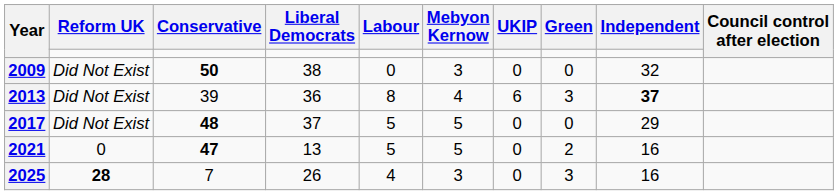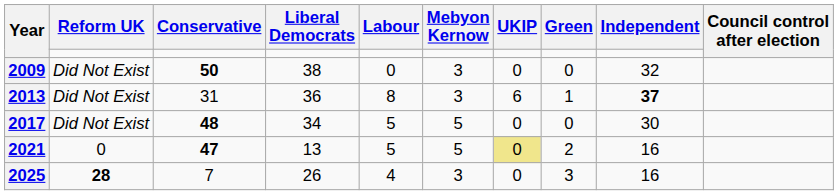(209, 96) 39 -> (209, 96) 31
(458, 96) 4 -> (458, 96) 3
(569, 96) 3 -> (569, 96) 1
(312, 123) 37 -> (312, 123) 34
(650, 123) 29 -> (650, 123) 30
(517, 149) no background -> (517, 149) khaki background
